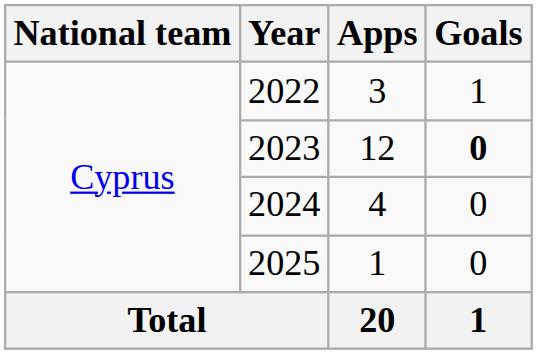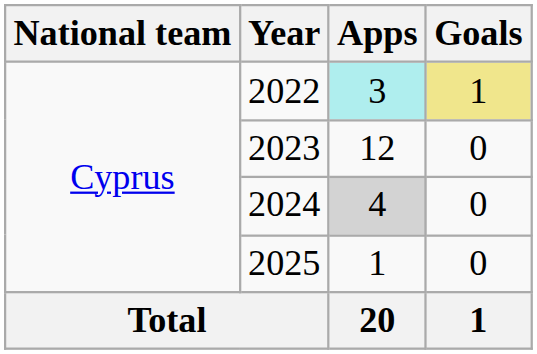(377, 90) no background -> (377, 90) paleturquoise background
(478, 90) no background -> (478, 90) khaki background
(478, 147) bold -> (478, 147) normal
(377, 205) no background -> (377, 205) lightgrey background
